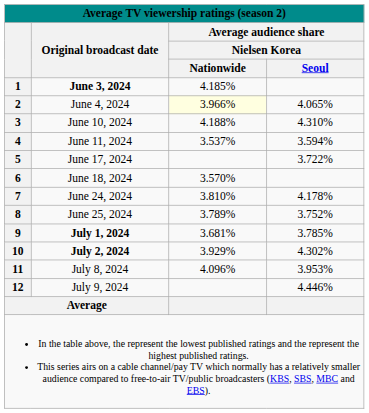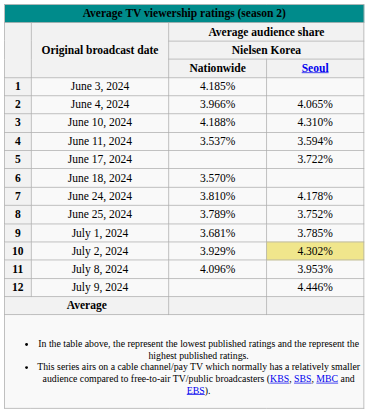(100, 86) bold -> (100, 86) normal
(218, 104) lightyellow background -> (218, 104) no background
(100, 232) bold -> (100, 232) normal
(100, 251) bold -> (100, 251) normal
(315, 251) no background -> (315, 251) khaki background
